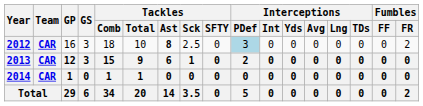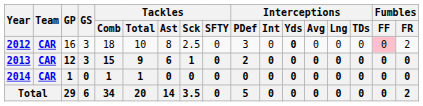(169, 45) bold -> (169, 45) normal
(245, 45) lightblue background -> (245, 45) no background
(293, 45) normal -> (293, 45) bold
(384, 45) no background -> (384, 45) pink background
